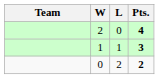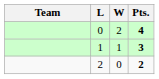columns swapped: (100, 13) <-> (119, 13)
